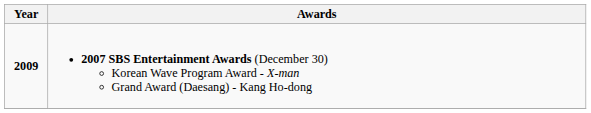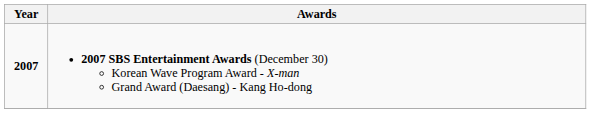(26, 66) 2009 -> (26, 66) 2007
